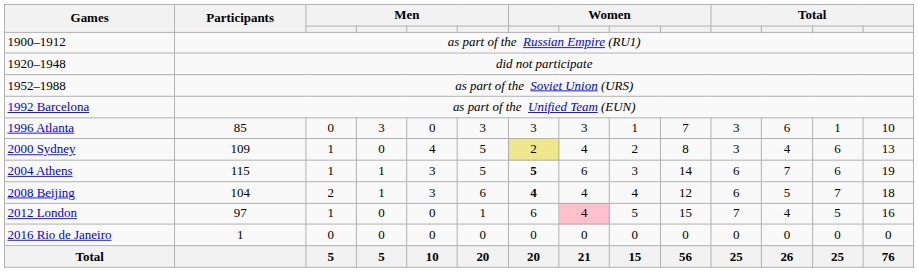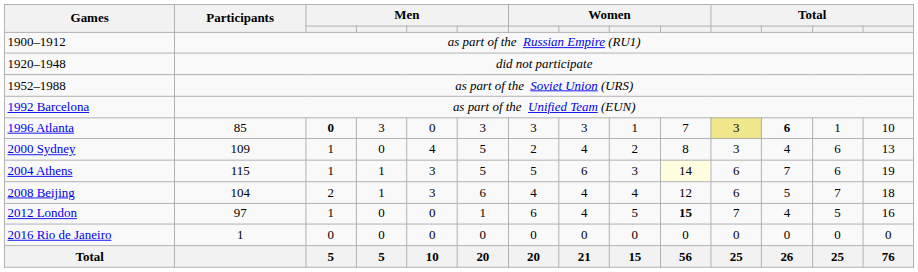(331, 128) normal -> (331, 128) bold
(736, 128) no background -> (736, 128) khaki background
(787, 128) normal -> (787, 128) bold
(534, 149) khaki background -> (534, 149) no background
(534, 171) bold -> (534, 171) normal
(686, 171) no background -> (686, 171) lightyellow background
(534, 192) bold -> (534, 192) normal
(584, 214) pink background -> (584, 214) no background
(686, 214) normal -> (686, 214) bold
